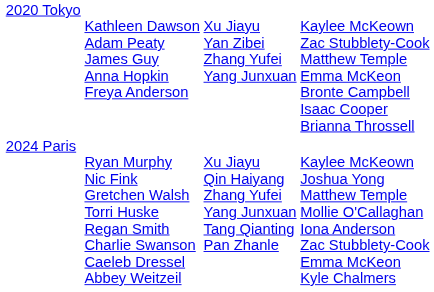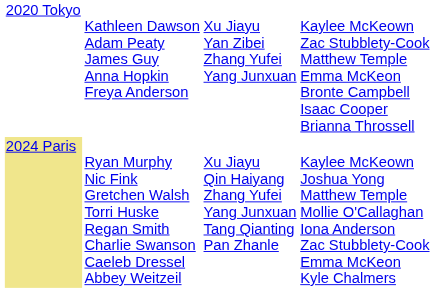(41, 146) no background -> (41, 146) khaki background
